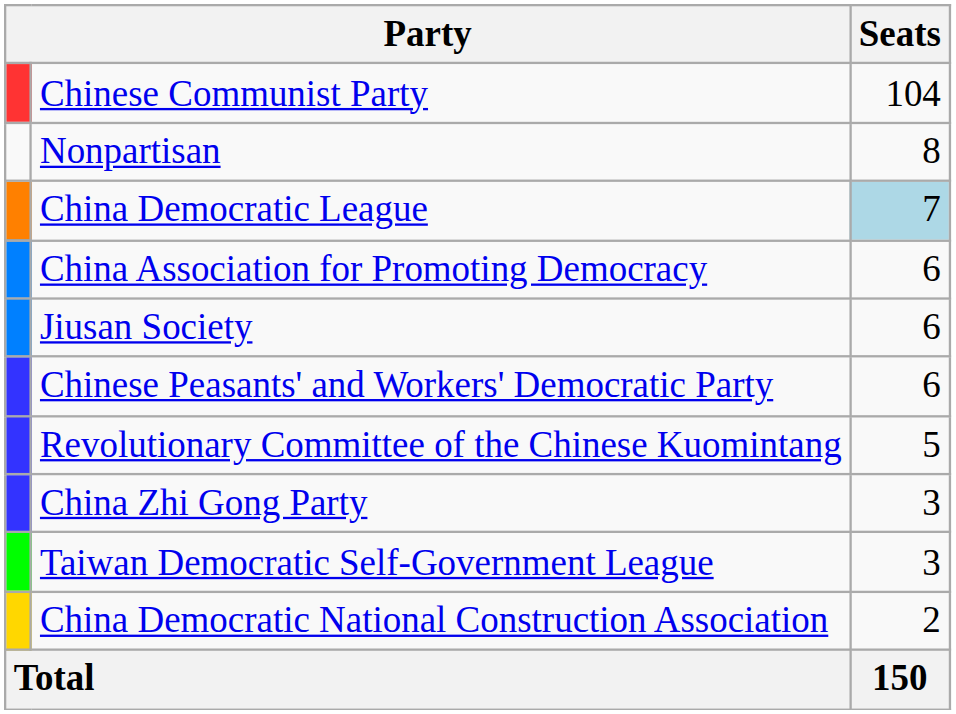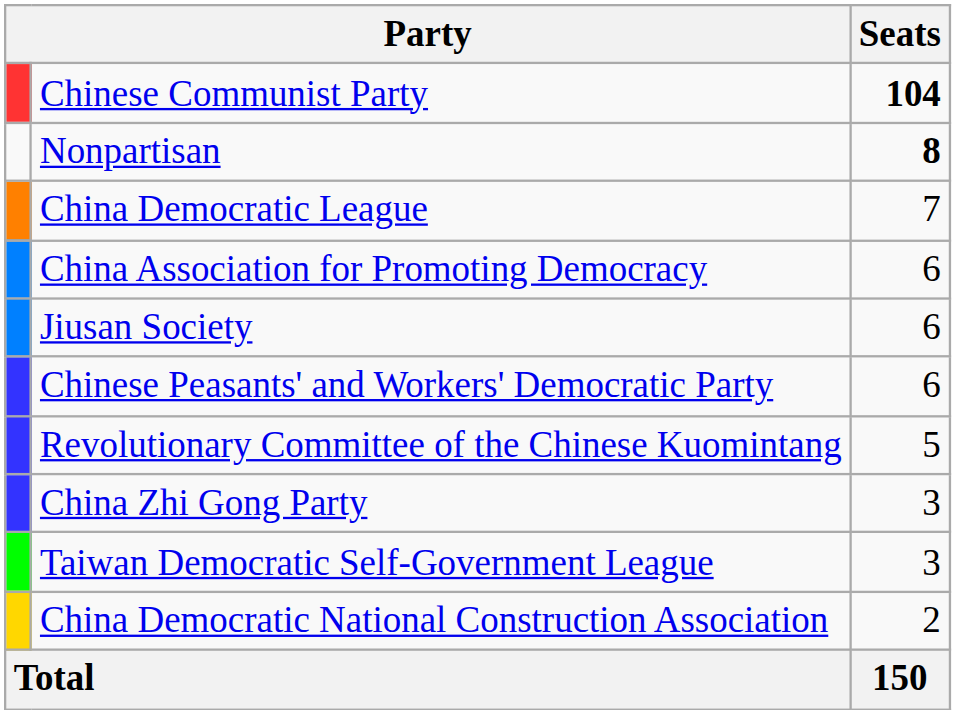(913, 92) normal -> (913, 92) bold
(932, 151) normal -> (932, 151) bold
(932, 209) lightblue background -> (932, 209) no background
